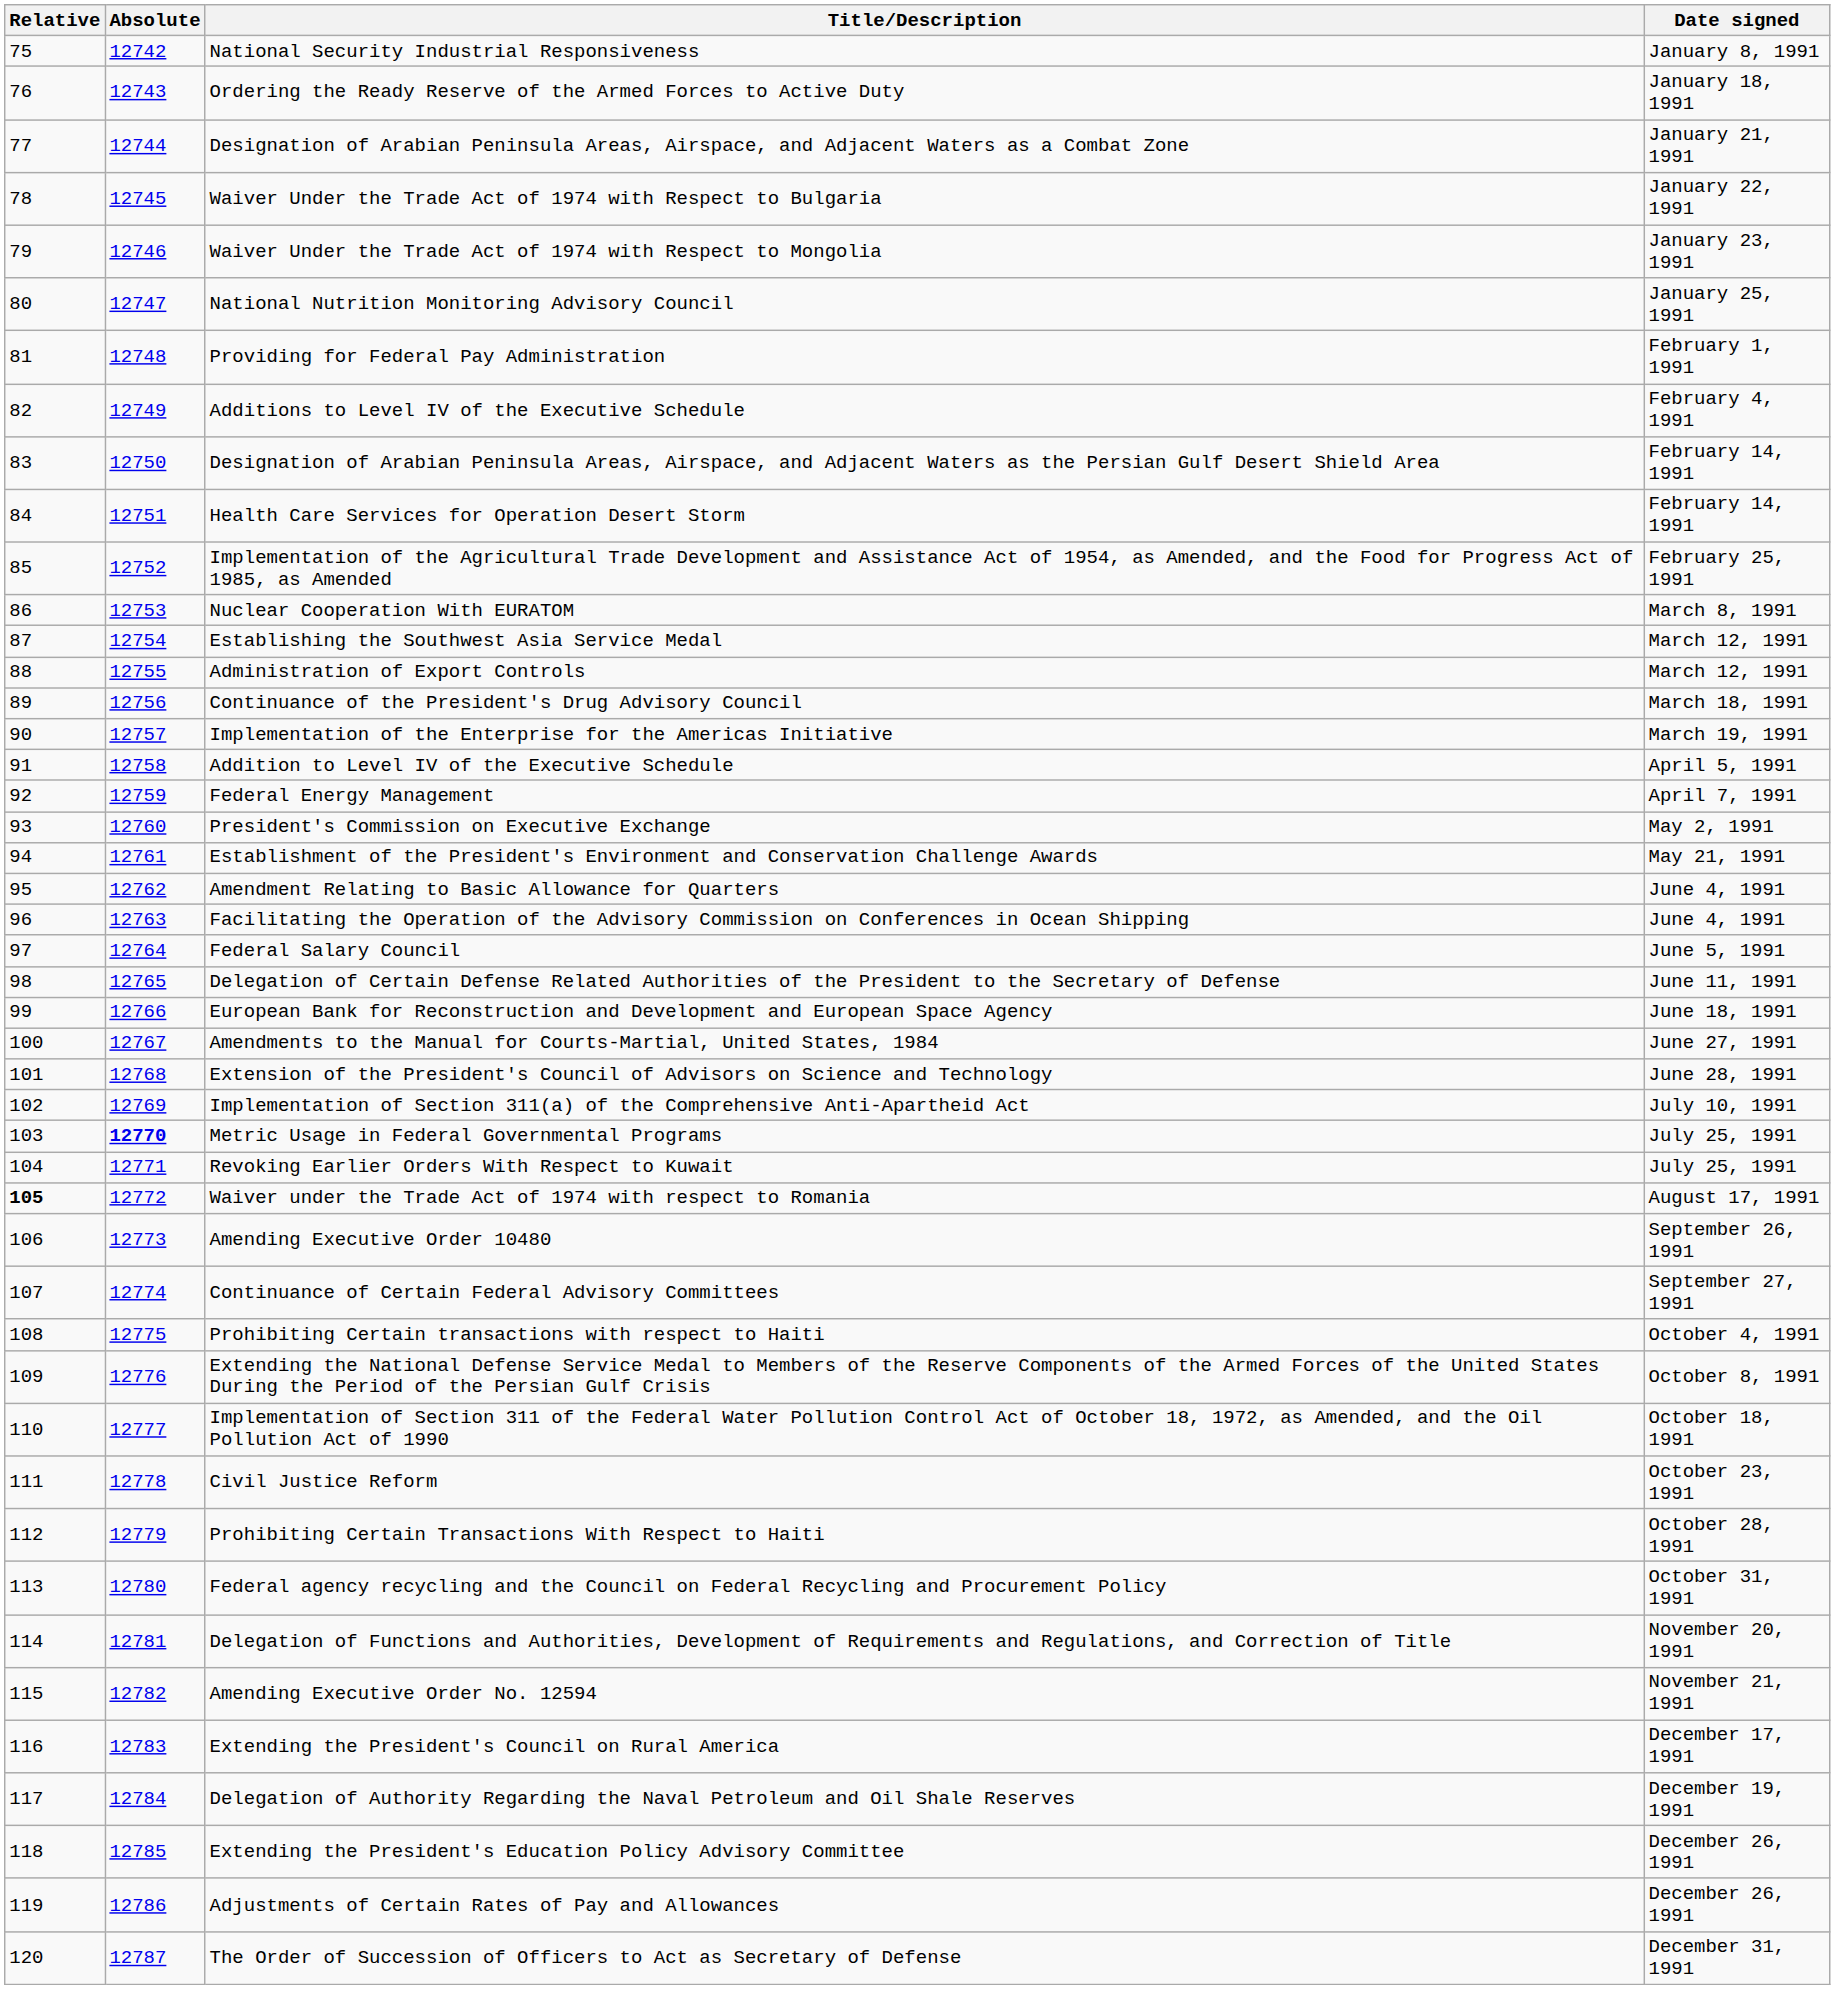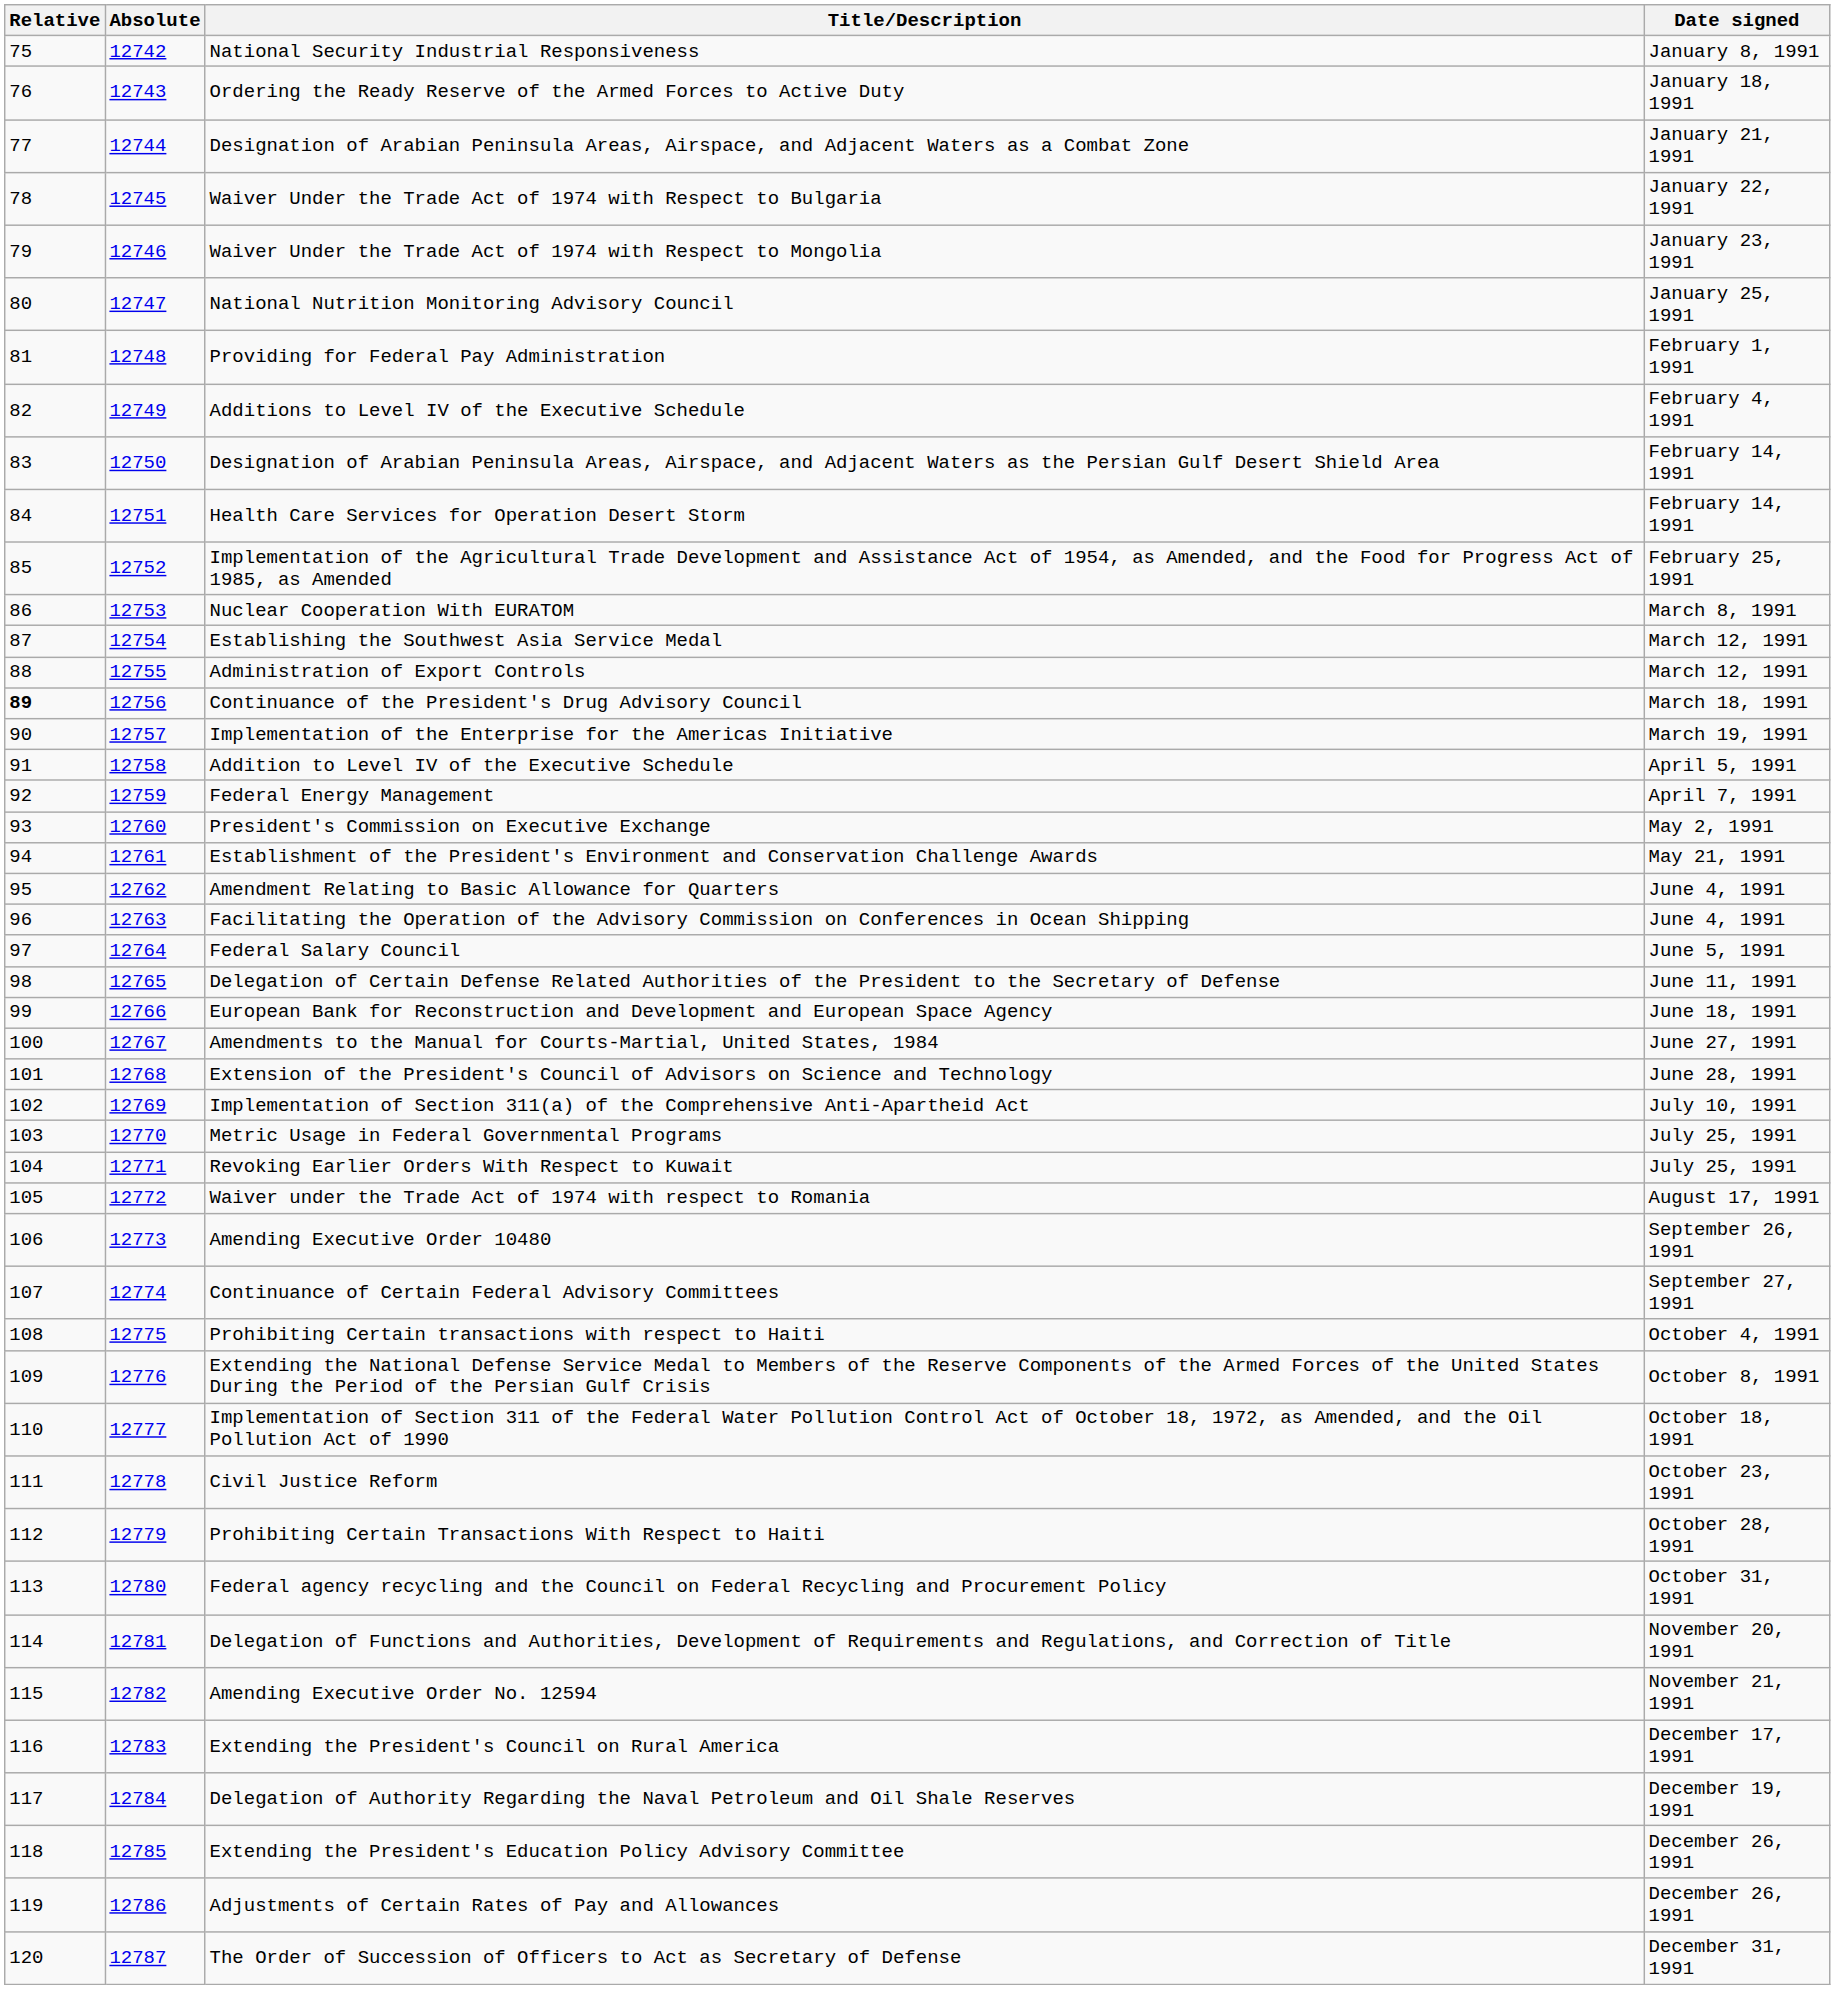(21, 703) normal -> (21, 703) bold
(138, 1136) bold -> (138, 1136) normal
(26, 1198) bold -> (26, 1198) normal
